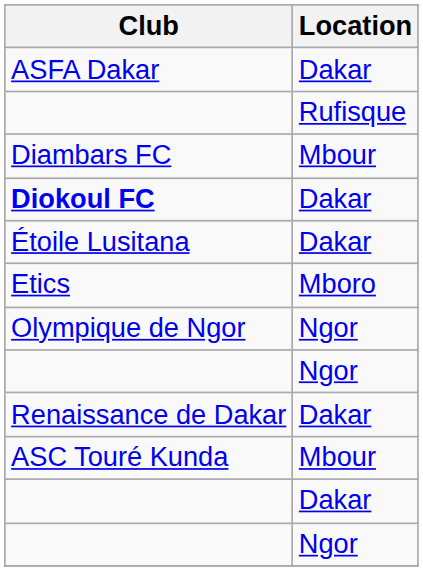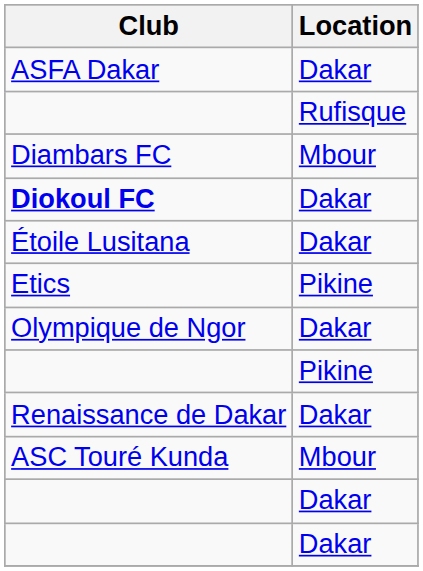(337, 284) Mboro -> (336, 284) Pikine
(328, 328) Ngor -> (335, 328) Dakar
(328, 371) Ngor -> (336, 371) Pikine
(328, 543) Ngor -> (335, 543) Dakar
